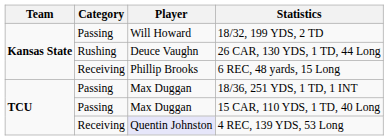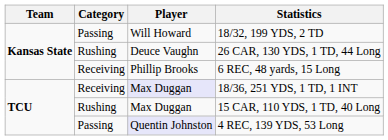(95, 88) Passing -> (101, 88) Receiving
(161, 88) no background -> (161, 88) lavender background
(95, 107) Passing -> (97, 107) Rushing
(101, 125) Receiving -> (95, 125) Passing
